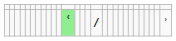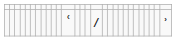(68, 21) lightgreen background -> (68, 21) no background
(166, 22) normal -> (166, 22) bold
